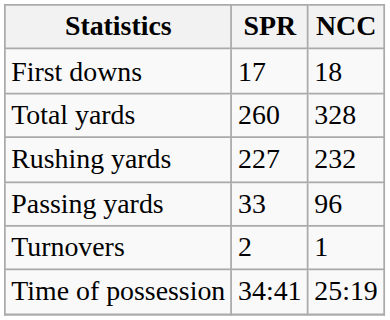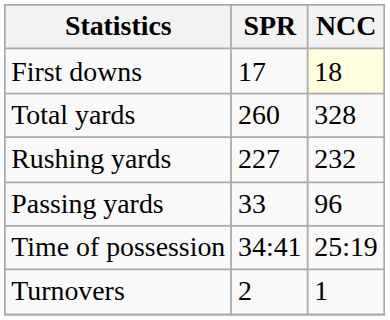(328, 70) no background -> (328, 70) lightyellow background
rows swapped: (68, 247) <-> (118, 291)
